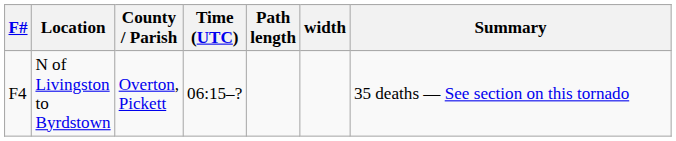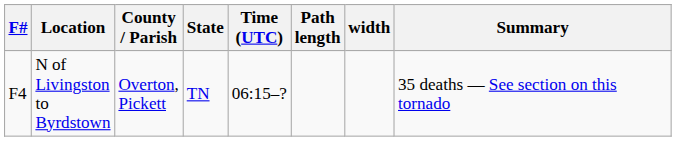+ column: (205, 27)
